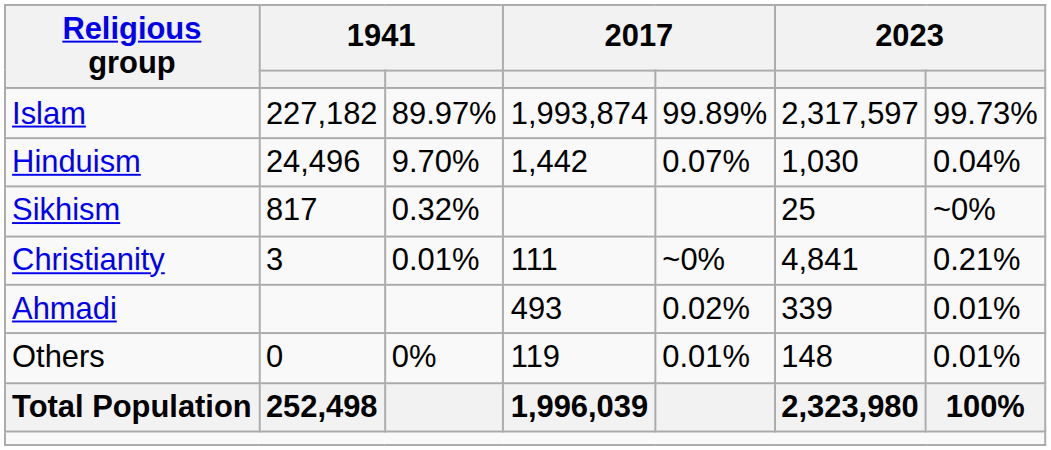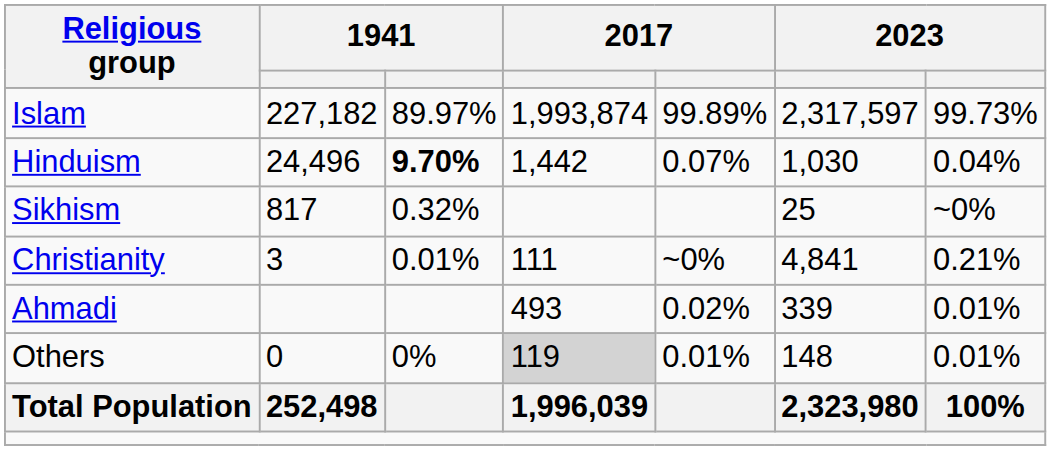(436, 161) normal -> (436, 161) bold
(535, 357) no background -> (535, 357) lightgrey background
